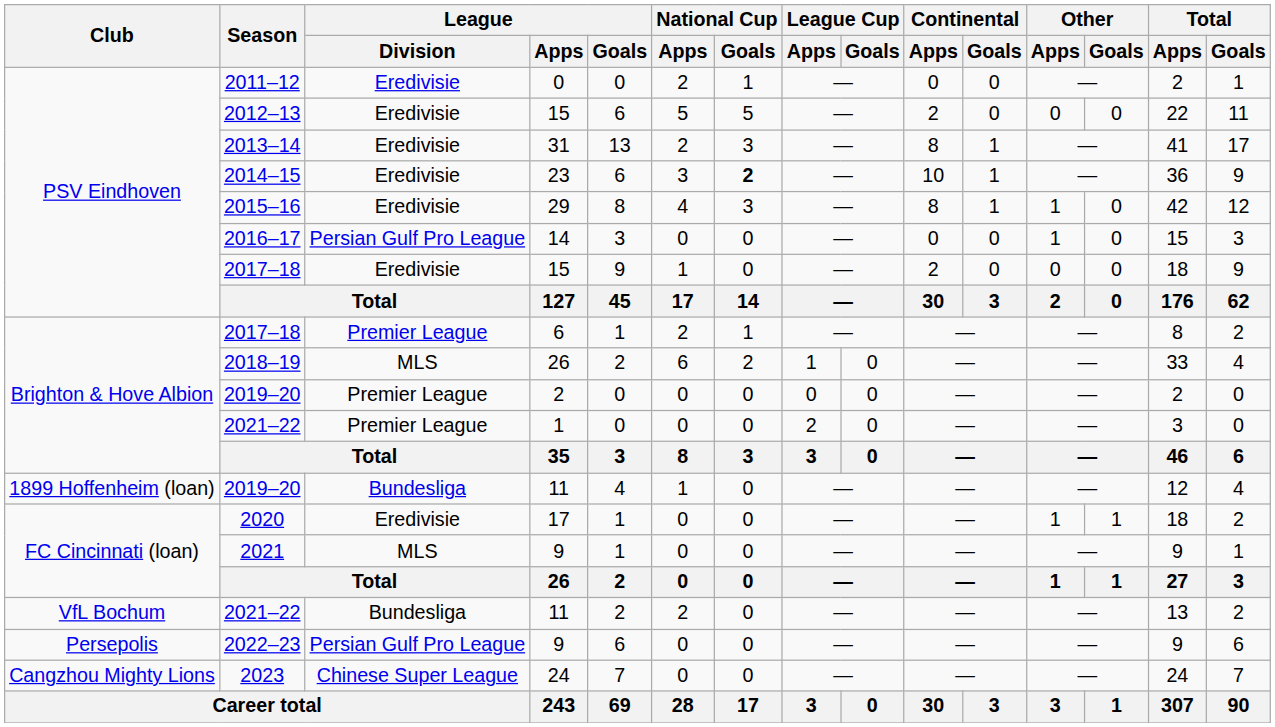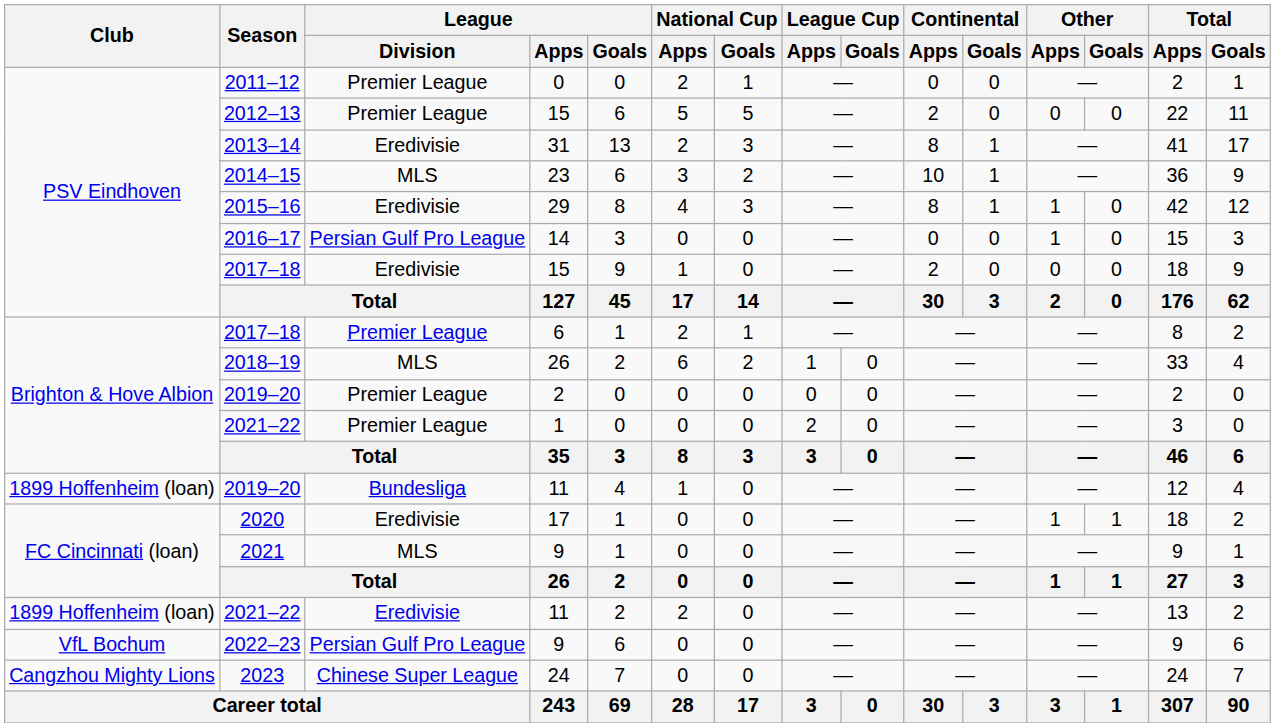(417, 82) Eredivisie -> (417, 82) Premier League
(417, 113) Eredivisie -> (417, 113) Premier League
(417, 176) Eredivisie -> (417, 176) MLS
(748, 176) bold -> (748, 176) normal
(112, 613) VfL Bochum -> (112, 613) 1899 Hoffenheim (loan)
(417, 613) Bundesliga -> (417, 613) Eredivisie
(112, 644) Persepolis -> (112, 644) VfL Bochum
